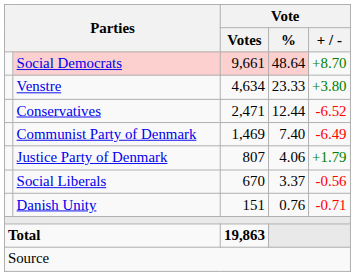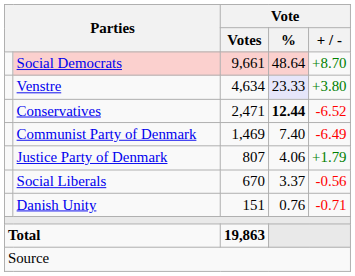(289, 87) no background -> (289, 87) lavender background
(289, 110) normal -> (289, 110) bold
